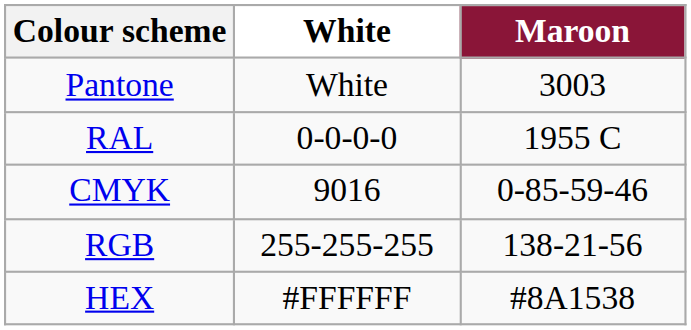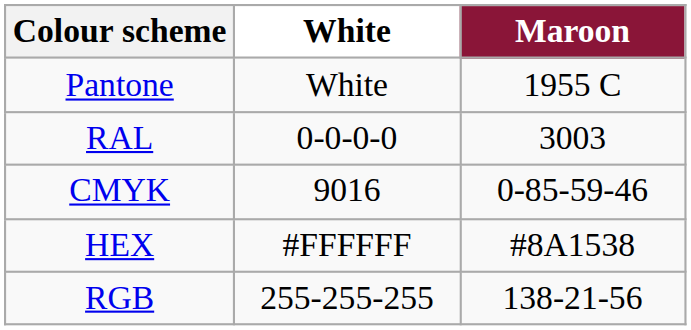(572, 84) 3003 -> (572, 84) 1955 C
(572, 137) 1955 C -> (572, 137) 3003
rows swapped: (120, 297) <-> (120, 244)
